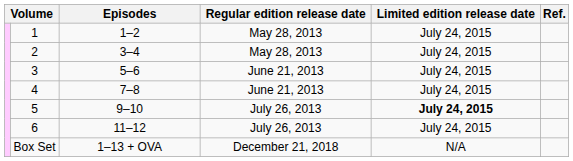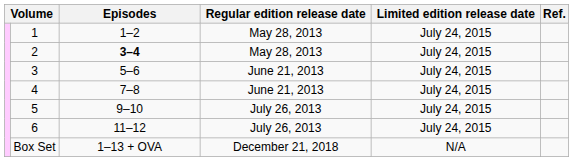(130, 52) normal -> (130, 52) bold
(456, 109) bold -> (456, 109) normal
